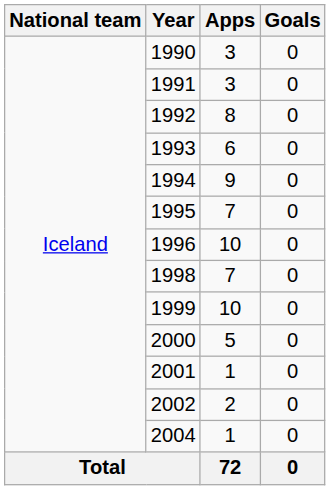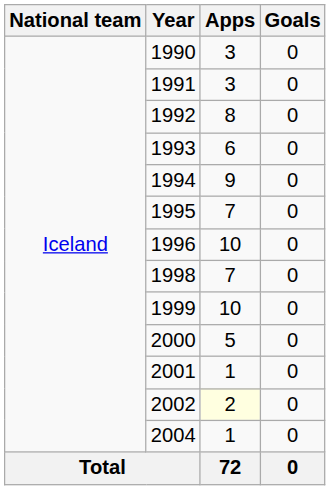(230, 404) no background -> (230, 404) lightyellow background
